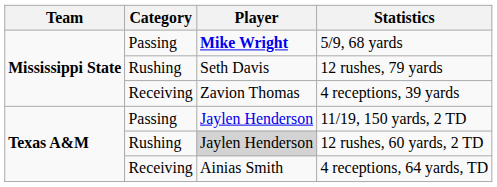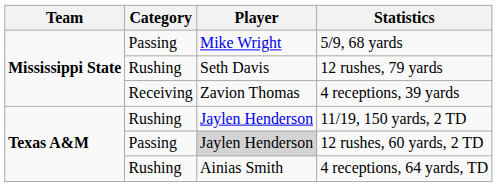(244, 43) bold -> (241, 43) normal
(153, 118) Passing -> (155, 118) Rushing
(155, 143) Rushing -> (153, 143) Passing
(161, 168) Receiving -> (155, 168) Rushing
